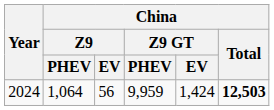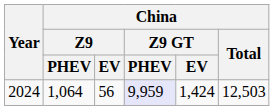(146, 92) no background -> (146, 92) lavender background
(244, 92) bold -> (244, 92) normal
